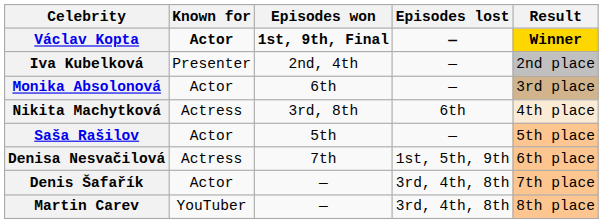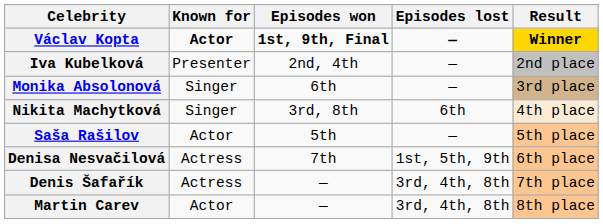(212, 88) Actor -> (212, 88) Singer
(212, 111) Actress -> (212, 111) Singer
(212, 183) Actor -> (212, 183) Actress
(212, 206) YouTuber -> (212, 206) Actor
